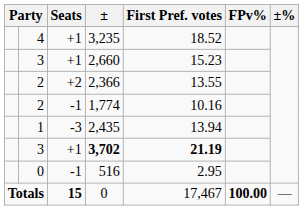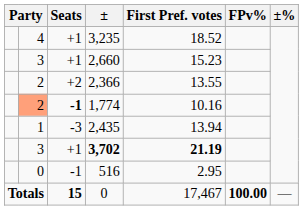(40, 104) no background -> (40, 104) lightsalmon background
(76, 104) normal -> (76, 104) bold
